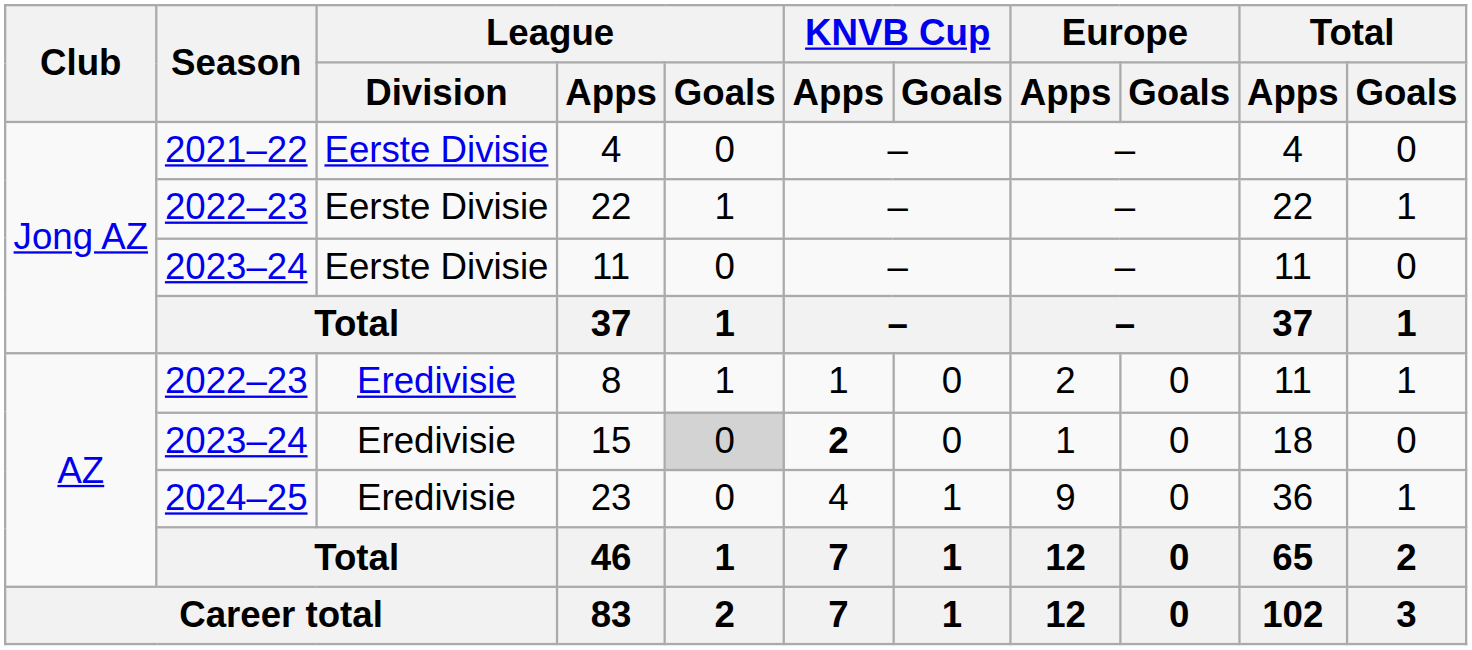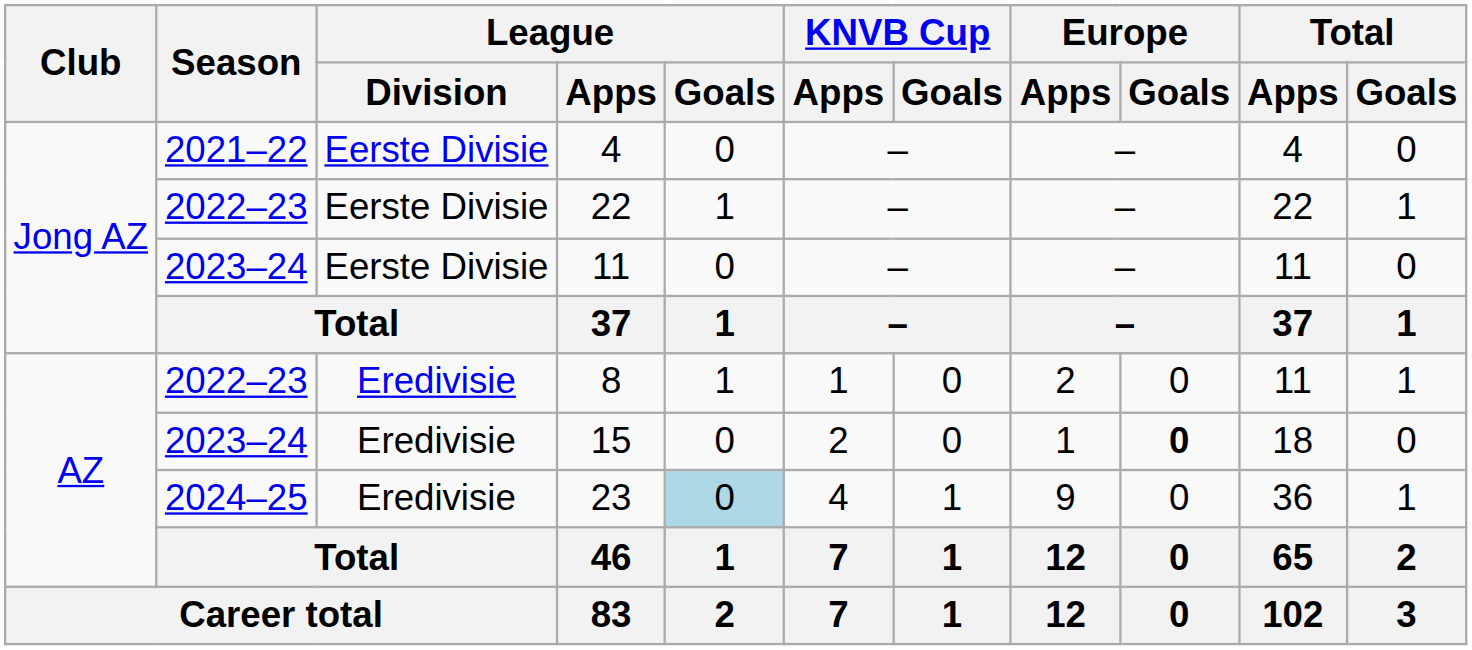(725, 440) lightgrey background -> (725, 440) no background
(838, 440) bold -> (838, 440) normal
(1179, 440) normal -> (1179, 440) bold
(725, 498) no background -> (725, 498) lightblue background
